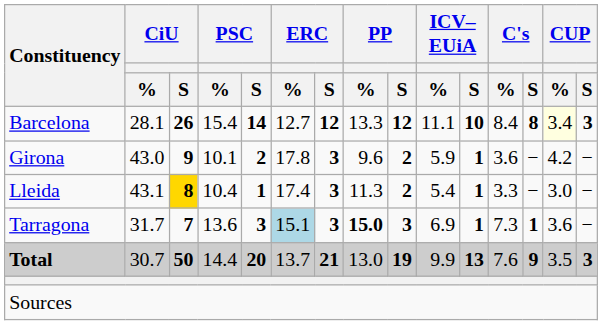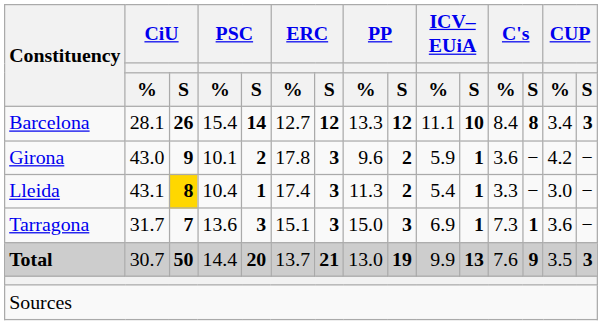(560, 123) lightyellow background -> (560, 123) no background
(293, 225) lightblue background -> (293, 225) no background
(366, 225) bold -> (366, 225) normal
